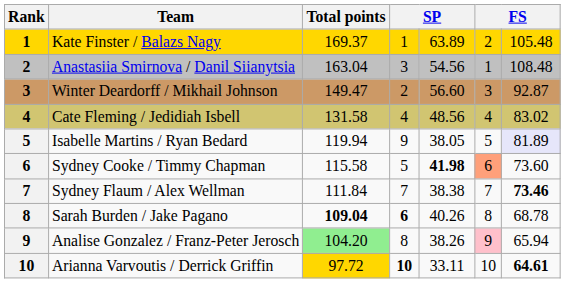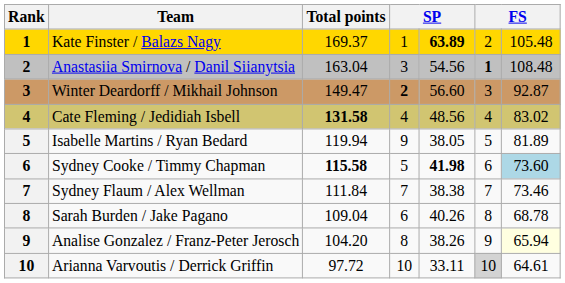(447, 41) normal -> (447, 41) bold
(488, 66) normal -> (488, 66) bold
(404, 91) normal -> (404, 91) bold
(346, 116) normal -> (346, 116) bold
(531, 141) lavender background -> (531, 141) no background
(346, 166) normal -> (346, 166) bold
(488, 166) lightsalmon background -> (488, 166) no background
(531, 166) no background -> (531, 166) lightblue background
(531, 191) bold -> (531, 191) normal
(346, 215) bold -> (346, 215) normal
(404, 215) bold -> (404, 215) normal
(346, 240) lightgreen background -> (346, 240) no background
(488, 240) pink background -> (488, 240) no background
(531, 240) no background -> (531, 240) lightyellow background
(346, 265) gold background -> (346, 265) no background
(404, 265) bold -> (404, 265) normal
(488, 265) no background -> (488, 265) lightgrey background
(531, 265) bold -> (531, 265) normal
